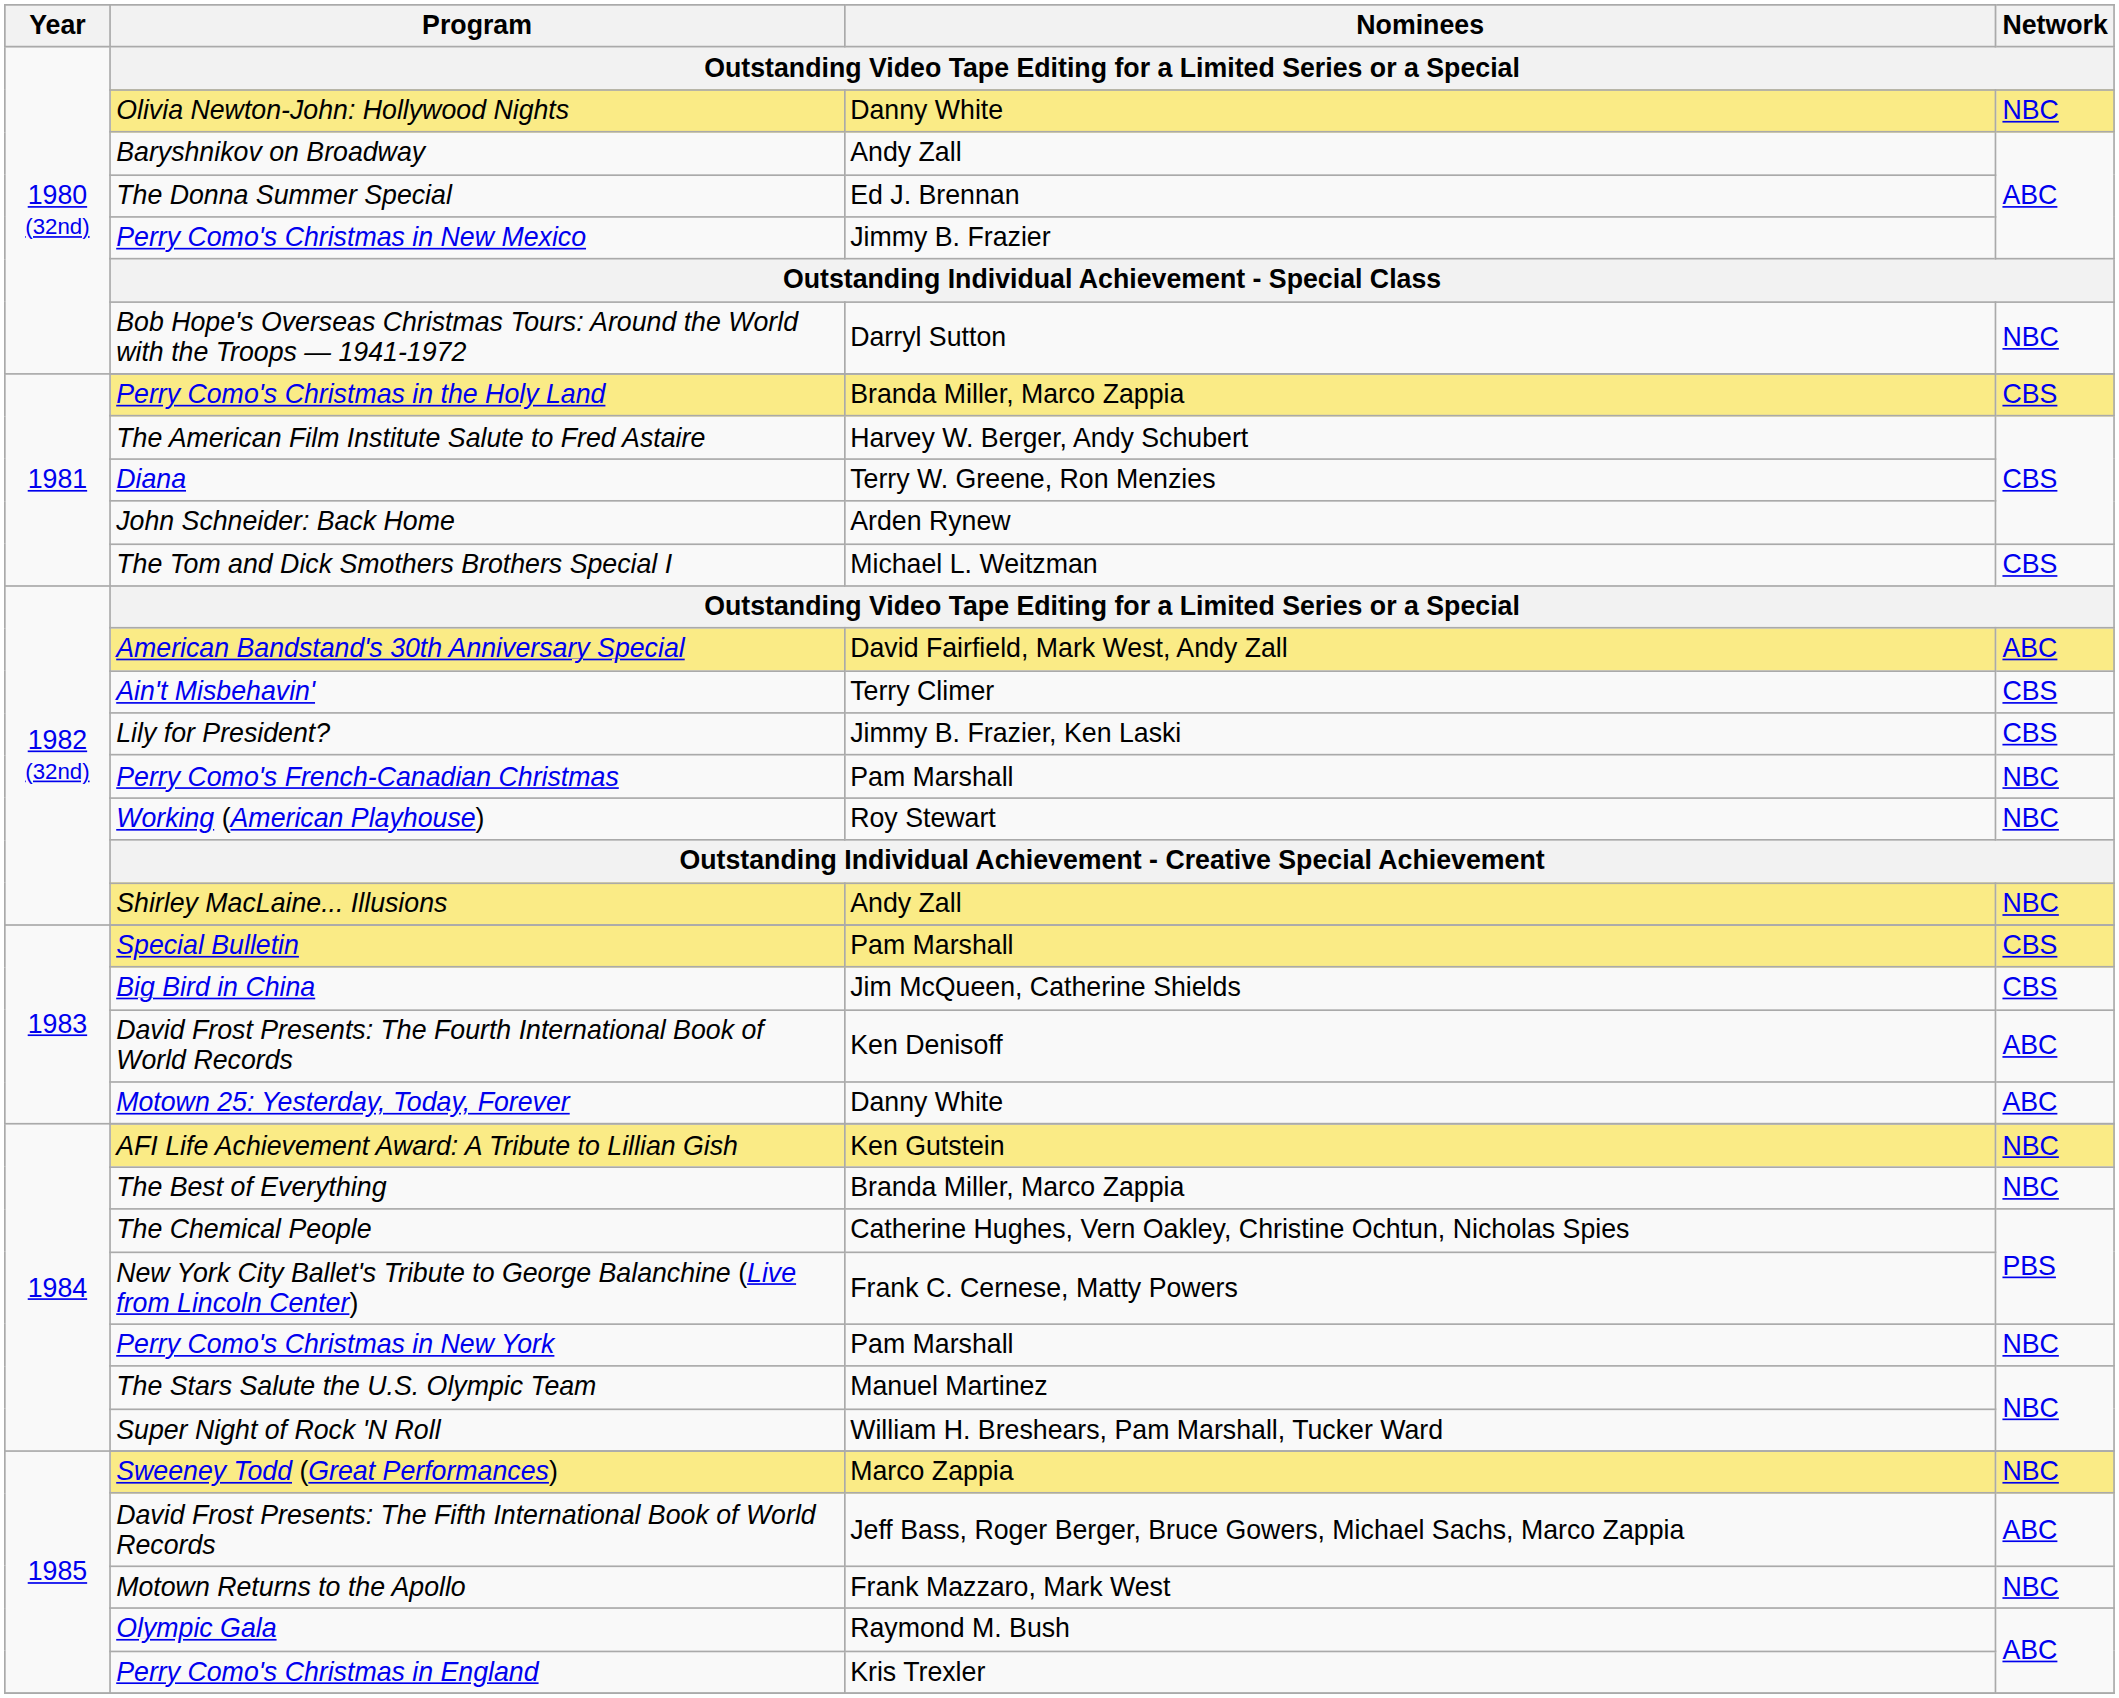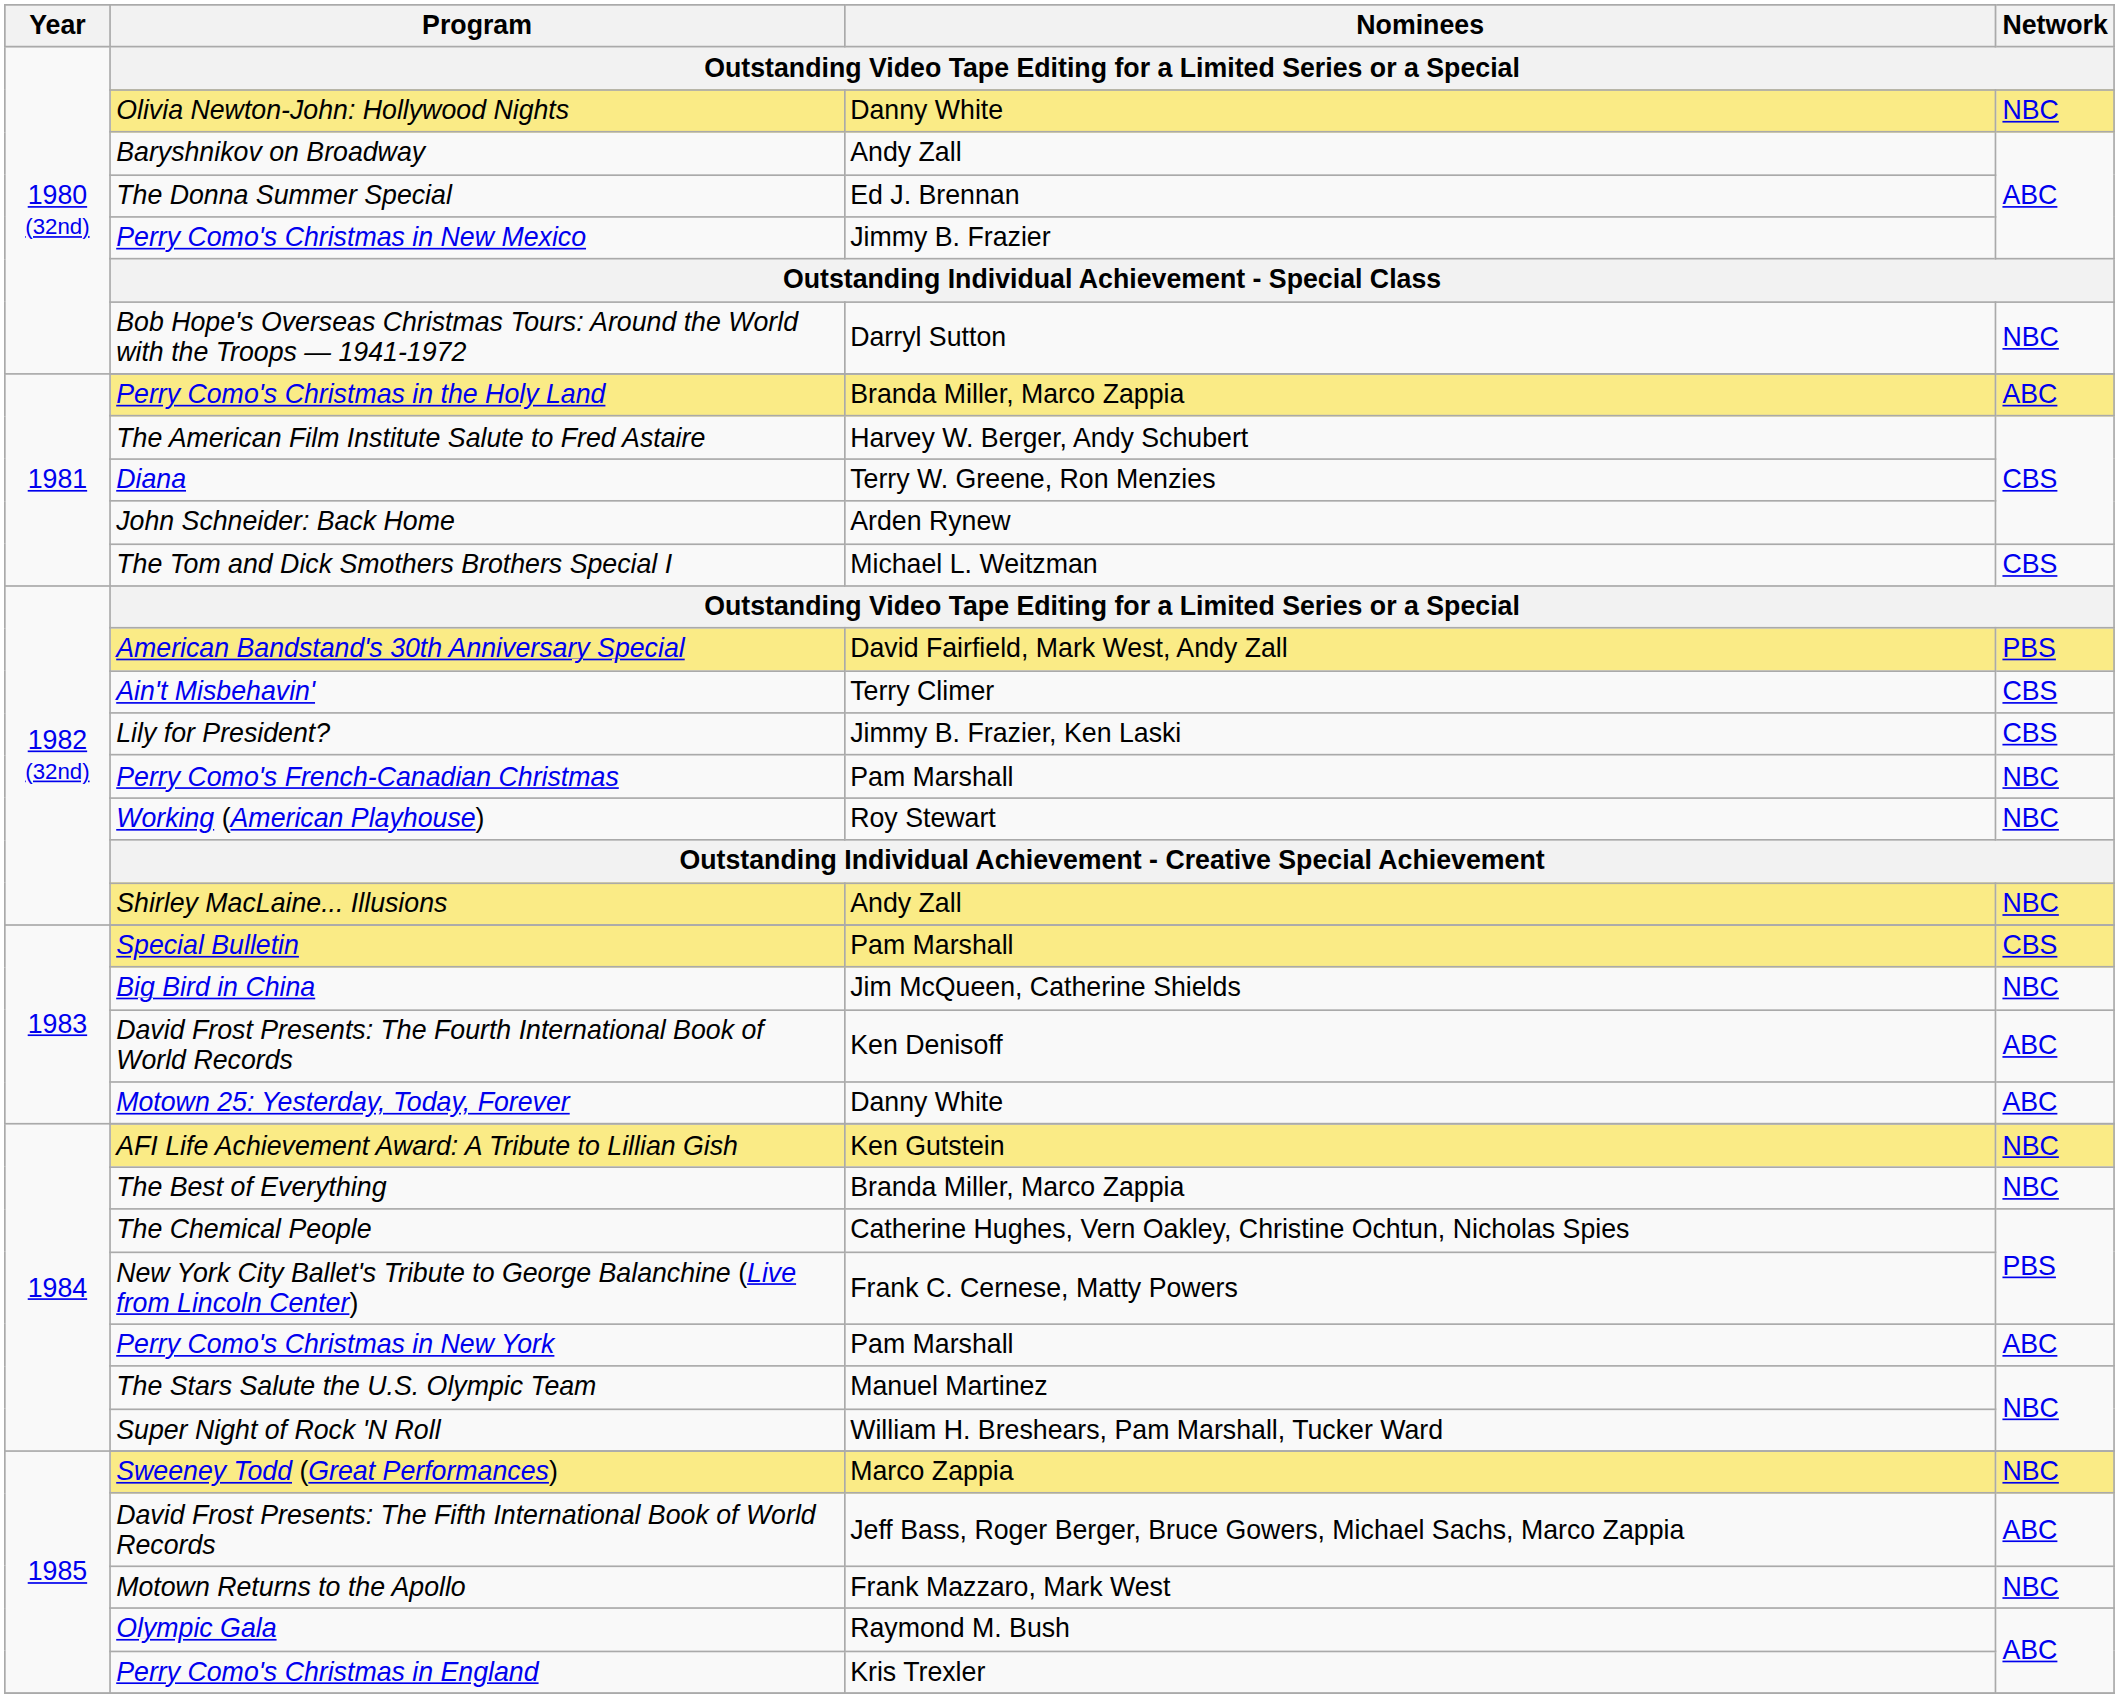(2030, 394) CBS -> (2030, 394) ABC
(2030, 649) ABC -> (2029, 649) PBS
(2030, 988) CBS -> (2031, 988) NBC
(2031, 1344) NBC -> (2030, 1344) ABC
